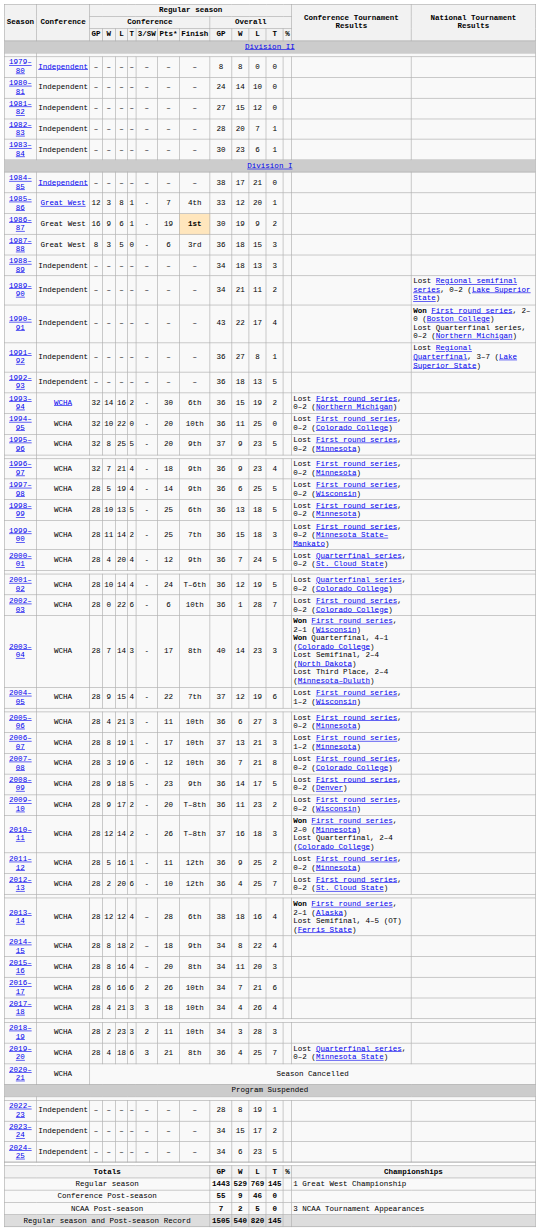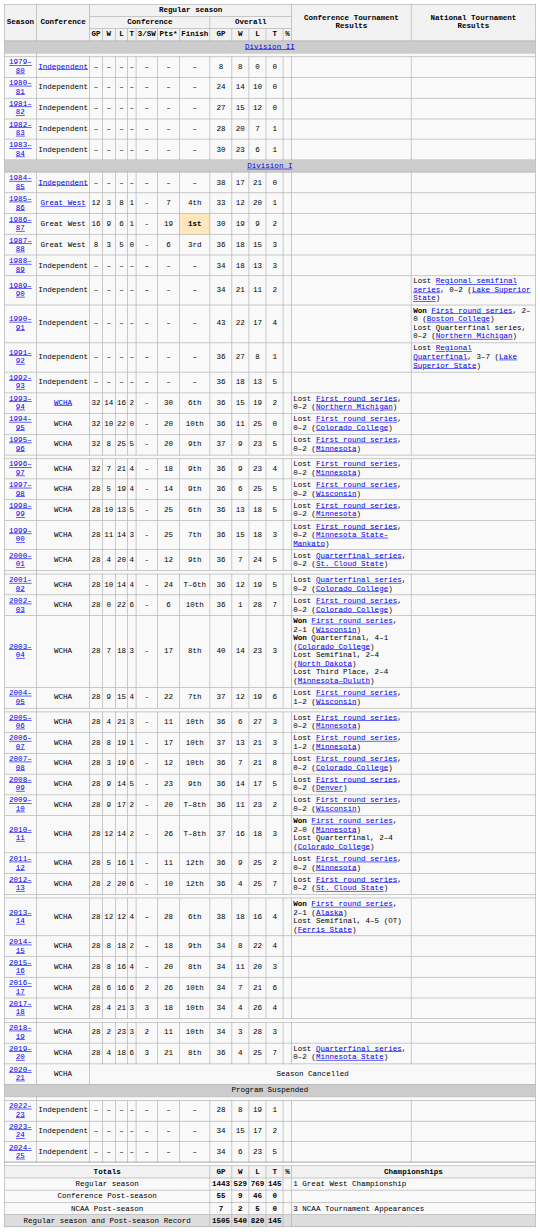(132, 536) 2 -> (132, 536) 3
(121, 652) 14 -> (121, 652) 18
(121, 785) 18 -> (121, 785) 14
